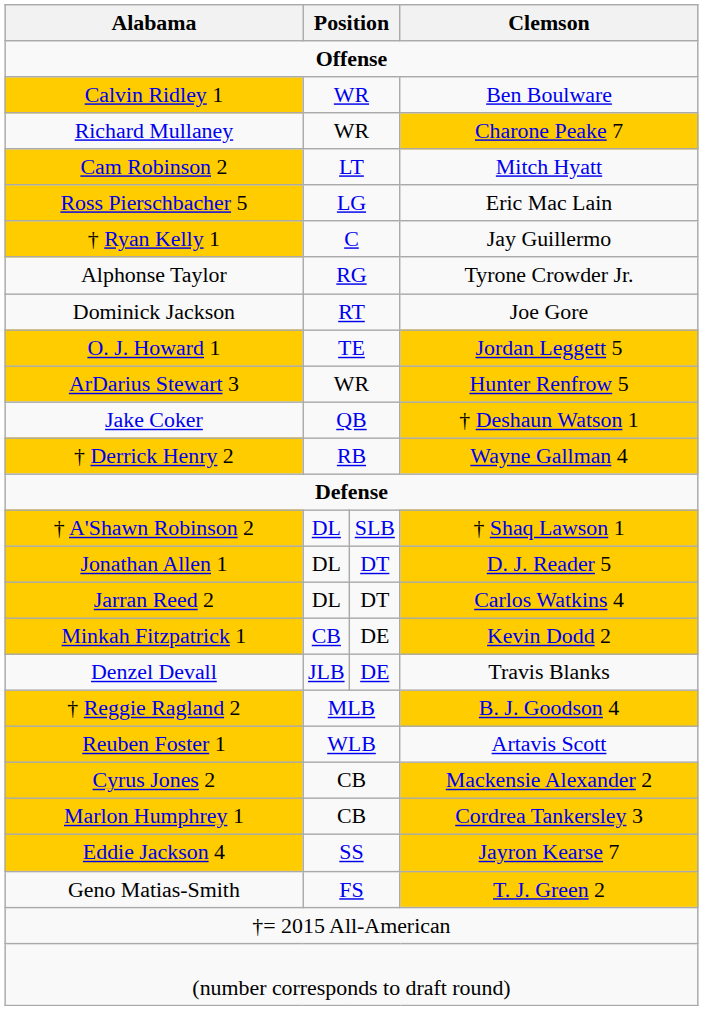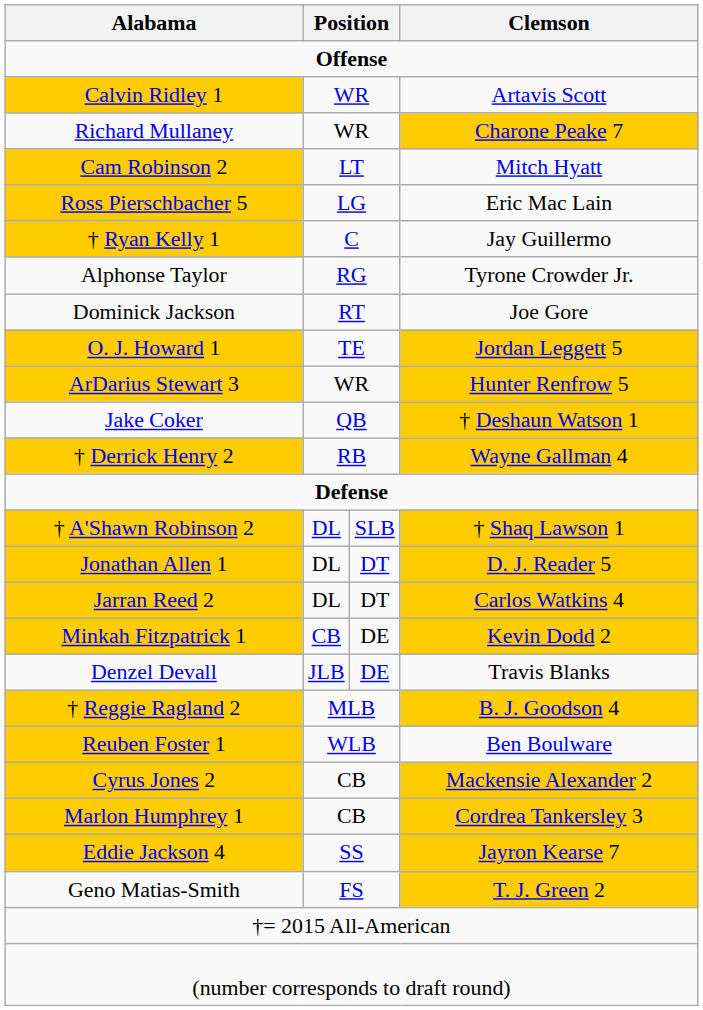(549, 94) Ben Boulware -> (549, 94) Artavis Scott
(549, 744) Artavis Scott -> (549, 744) Ben Boulware
